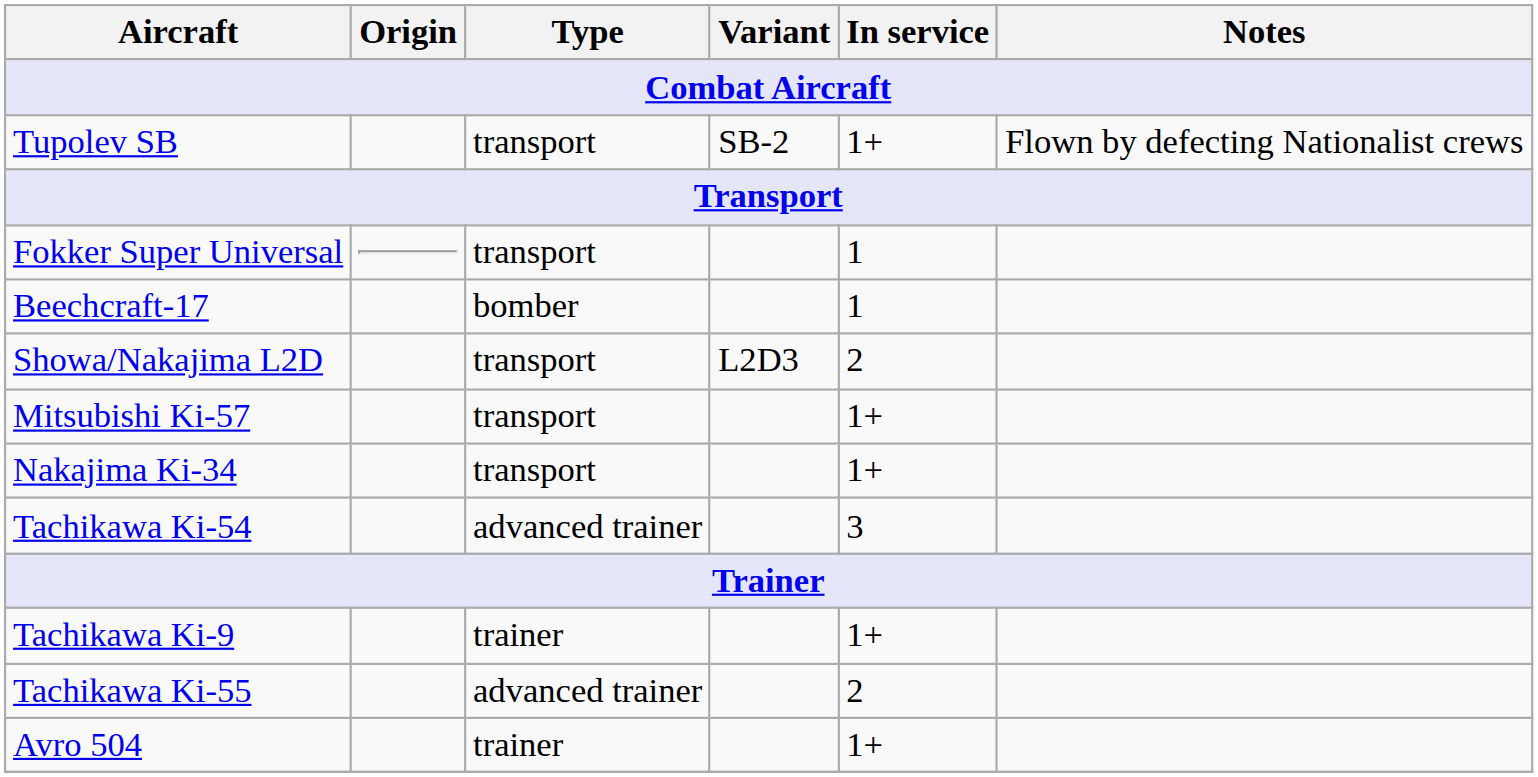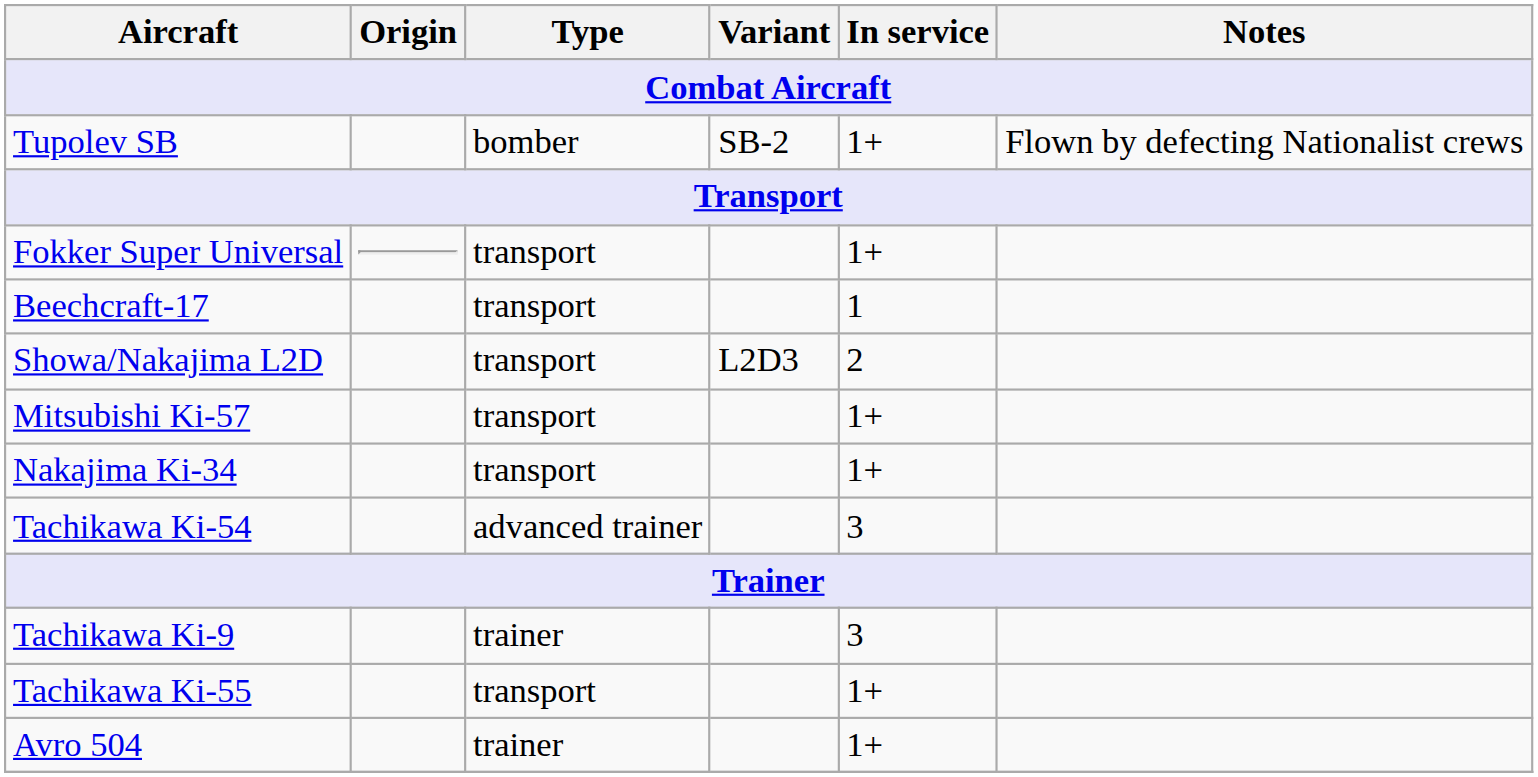(534, 141) transport -> (526, 141) bomber
(855, 251) 1 -> (865, 251) 1+
(526, 305) bomber -> (534, 305) transport
(865, 634) 1+ -> (855, 634) 3
(588, 689) advanced trainer -> (534, 689) transport
(855, 689) 2 -> (865, 689) 1+
